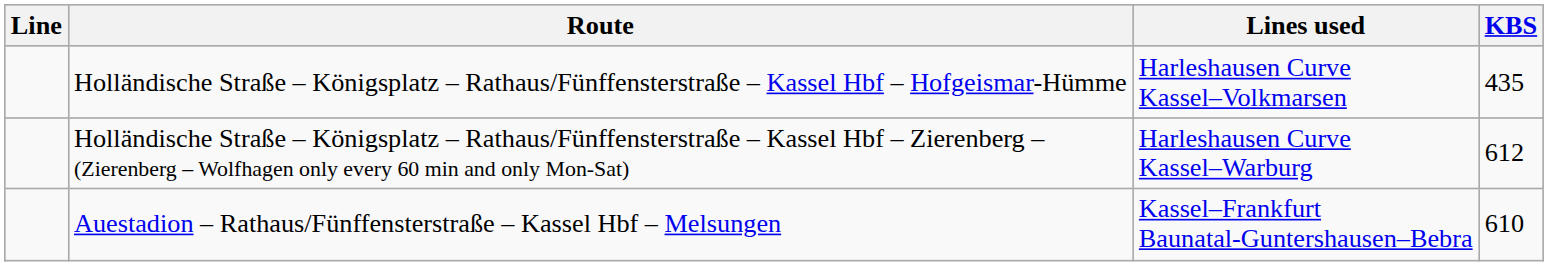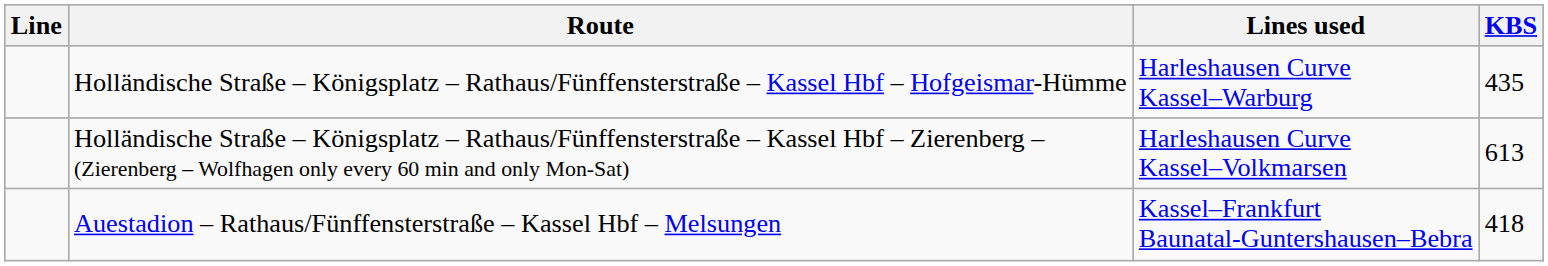(1245, 81) Harleshausen Curve Kassel–Volkmarsen -> (1245, 81) Harleshausen Curve Kassel–Warburg
(1245, 152) Harleshausen Curve Kassel–Warburg -> (1245, 152) Harleshausen Curve Kassel–Volkmarsen
(1504, 152) 612 -> (1504, 152) 613
(1504, 223) 610 -> (1504, 223) 418
